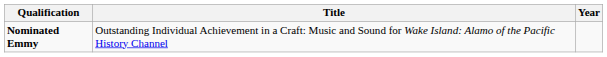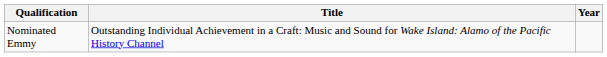(33, 36) bold -> (31, 36) normal
